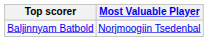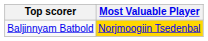(149, 28) no background -> (149, 28) gold background
